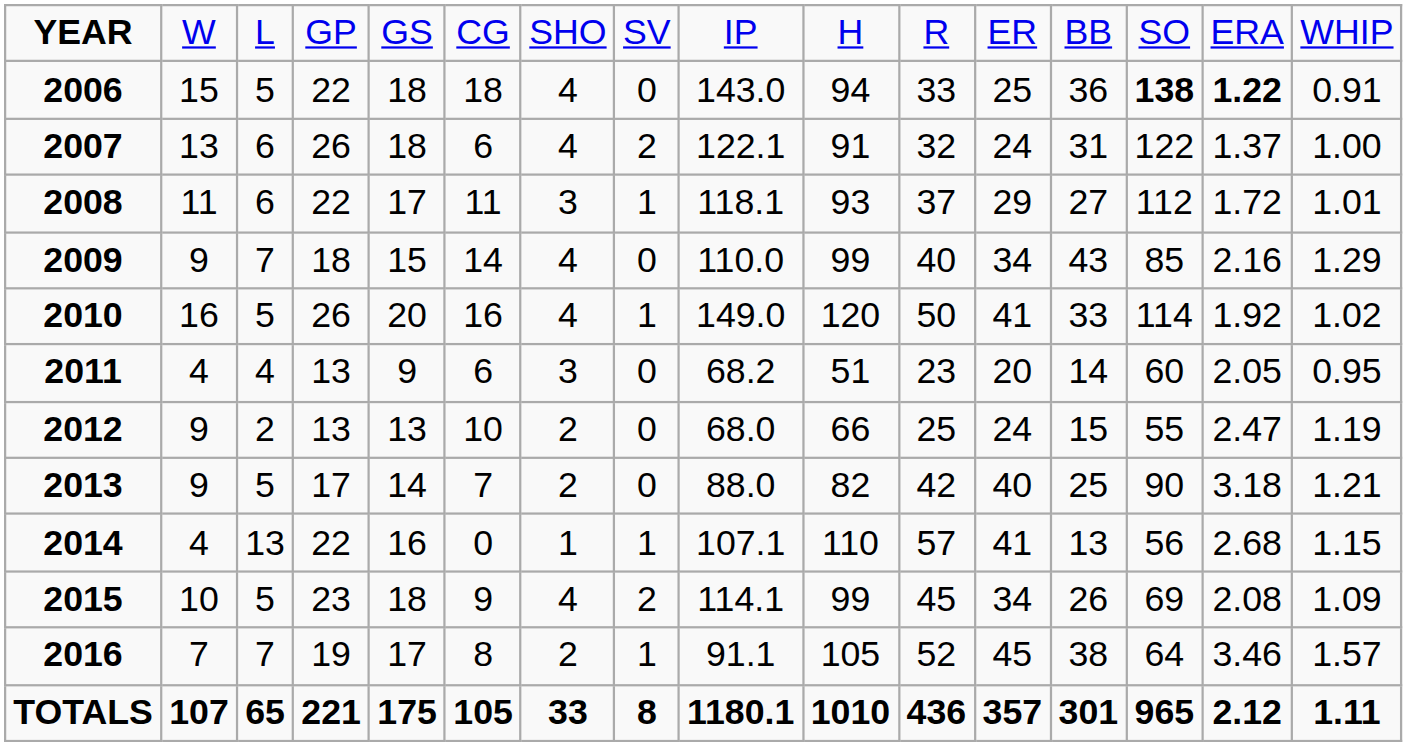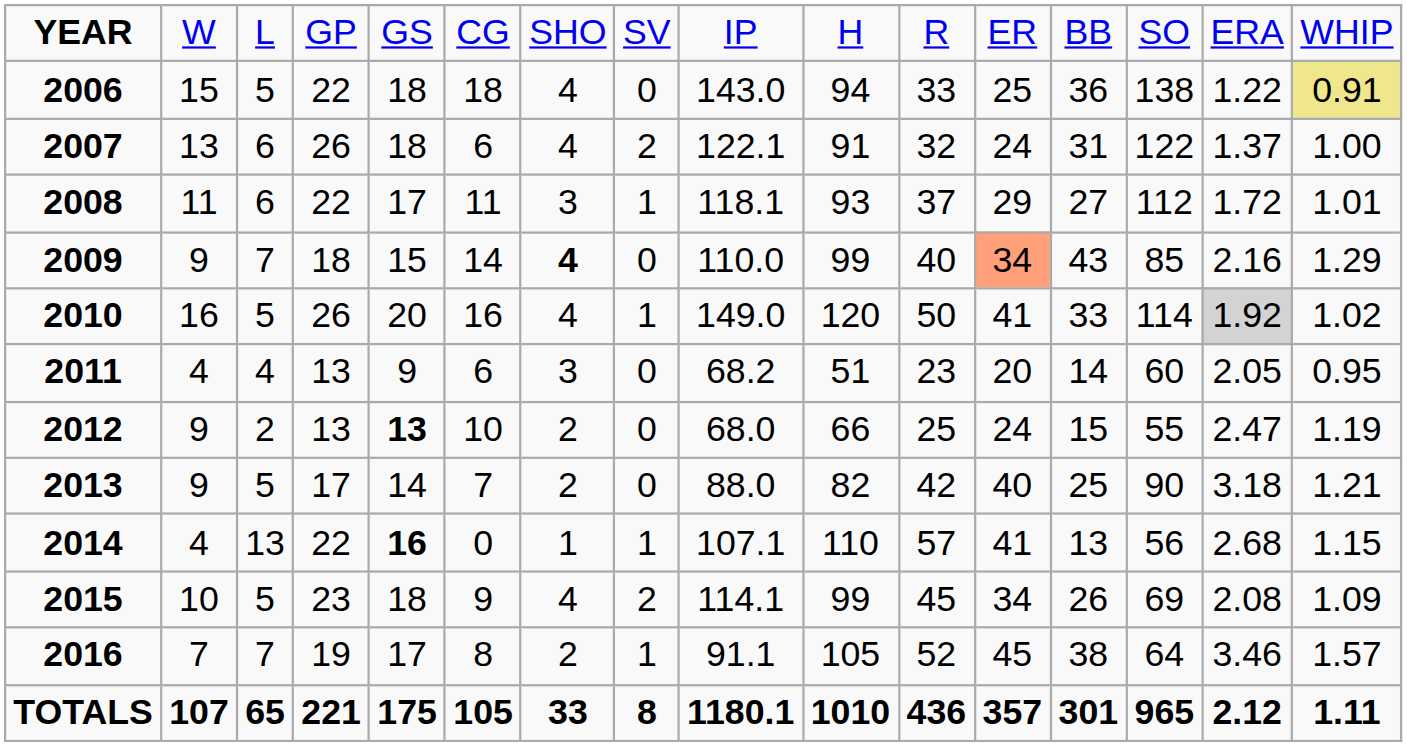(1164, 89) bold -> (1164, 89) normal
(1247, 89) bold -> (1247, 89) normal
(1347, 89) no background -> (1347, 89) khaki background
(568, 259) normal -> (568, 259) bold
(1012, 259) no background -> (1012, 259) lightsalmon background
(1247, 315) no background -> (1247, 315) lightgrey background
(407, 428) normal -> (407, 428) bold
(407, 542) normal -> (407, 542) bold
